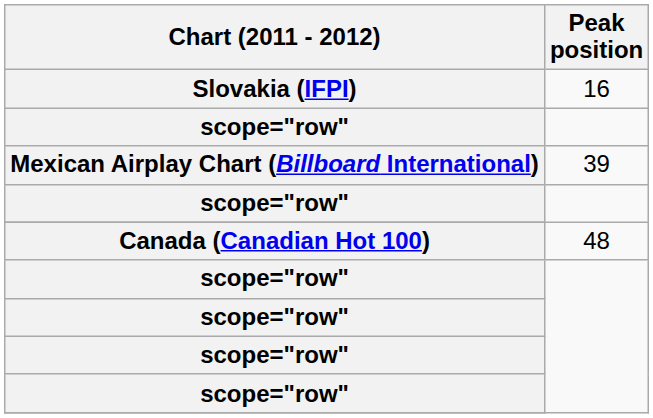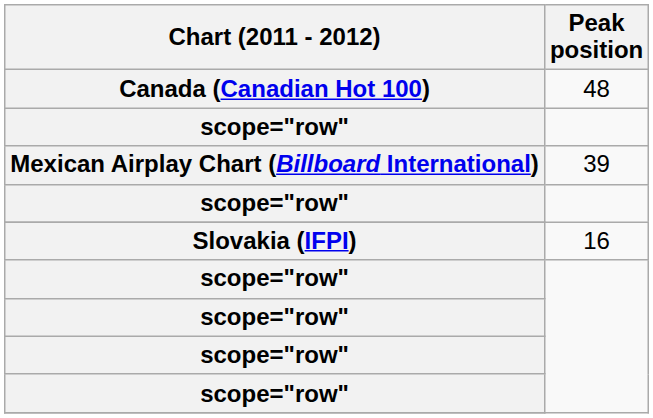rows swapped: (275, 240) <-> (275, 88)
